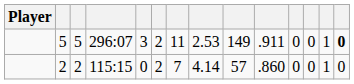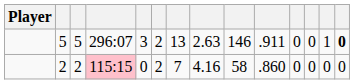(177, 41) 11 -> (178, 41) 13
(206, 41) 2.53 -> (207, 41) 2.63
(239, 41) 149 -> (239, 41) 146
(111, 66) no background -> (111, 66) pink background
(206, 66) 4.14 -> (207, 66) 4.16
(239, 66) 57 -> (239, 66) 58
(326, 66) 1 -> (327, 66) 0
